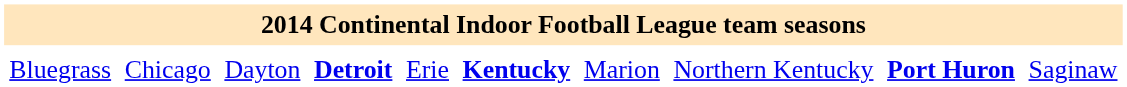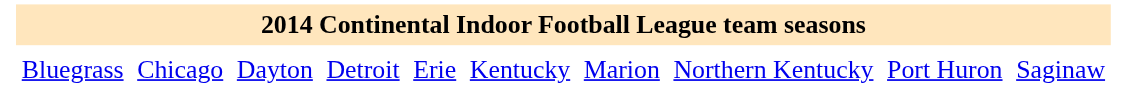(353, 68) bold -> (363, 68) normal
(516, 68) bold -> (520, 68) normal
(951, 68) bold -> (945, 68) normal
